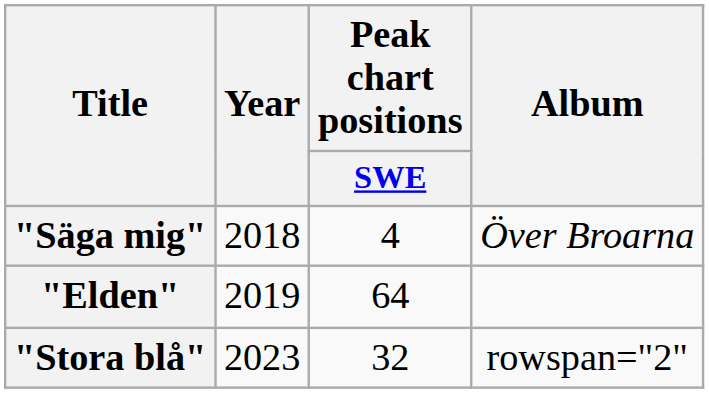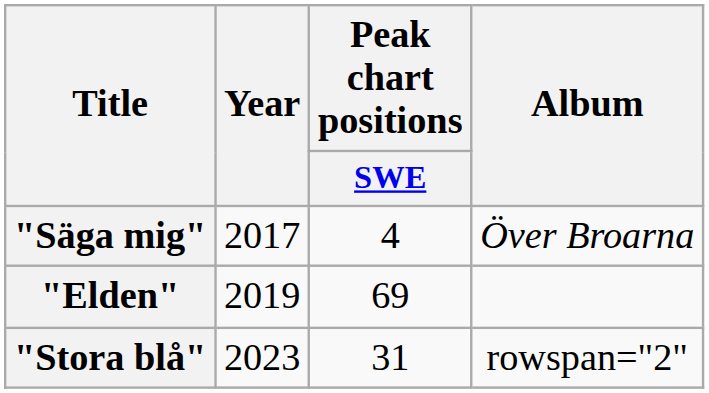(262, 235) 2018 -> (262, 235) 2017
(390, 295) 64 -> (390, 295) 69
(390, 356) 32 -> (390, 356) 31
